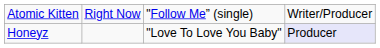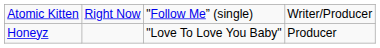(312, 33) lavender background -> (312, 33) no background
